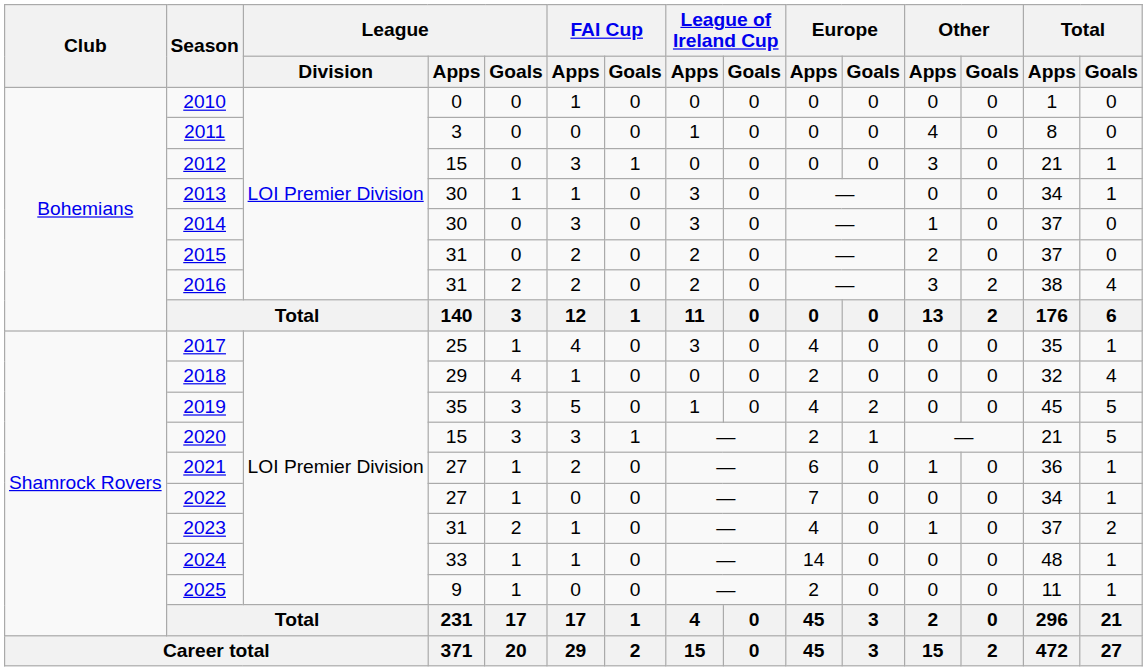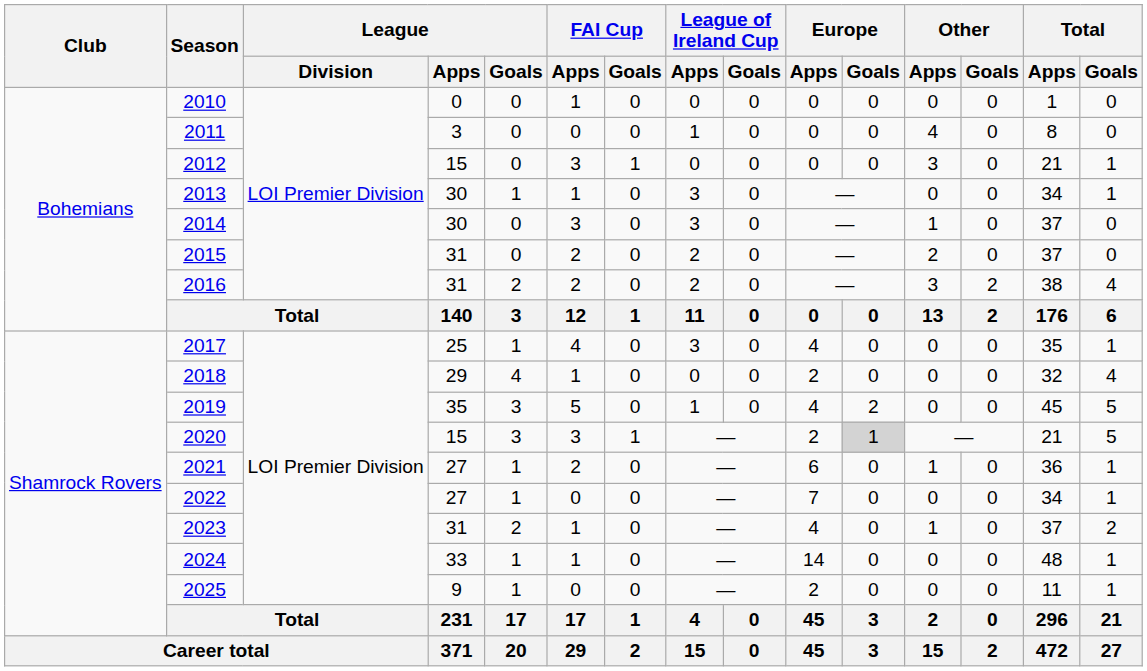(873, 437) no background -> (873, 437) lightgrey background
